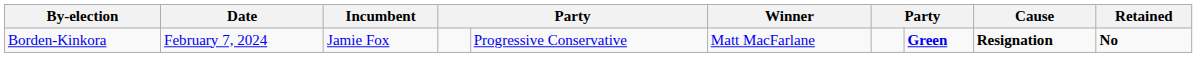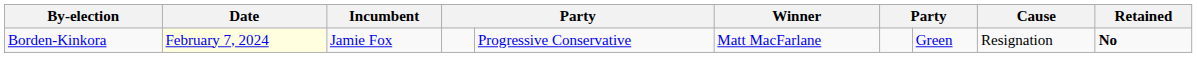(216, 40) no background -> (217, 40) lightyellow background
(927, 40) bold -> (934, 40) normal
(1015, 40) bold -> (1017, 40) normal
